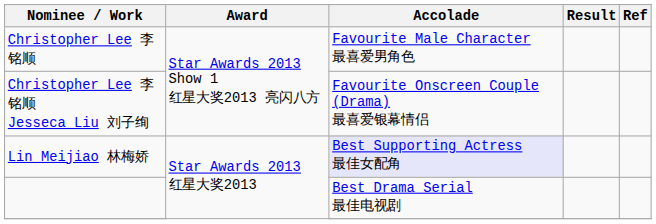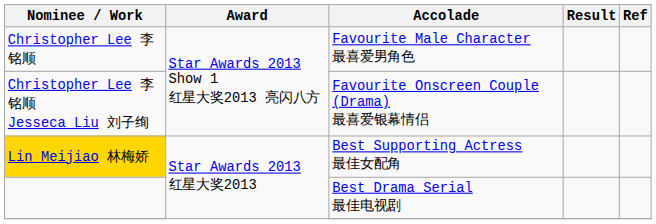(78, 157) no background -> (78, 157) gold background
(427, 156) lavender background -> (427, 156) no background
